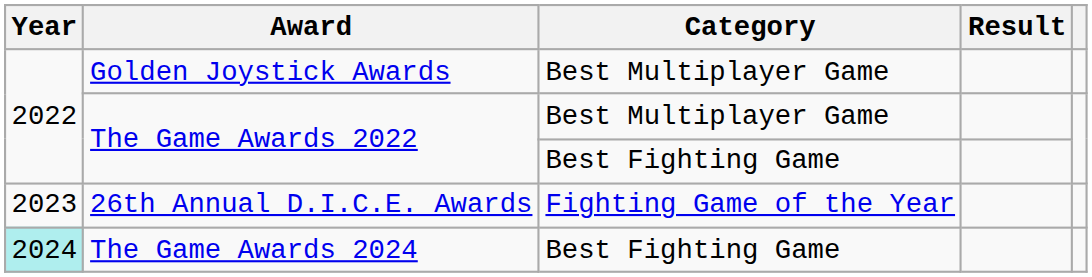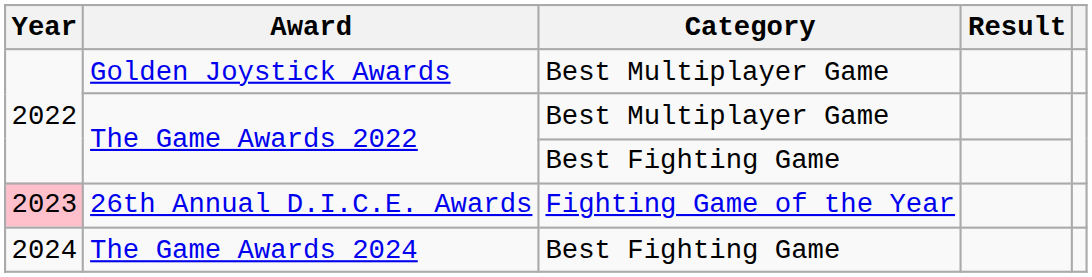(44, 205) no background -> (44, 205) pink background
(44, 250) paleturquoise background -> (44, 250) no background
